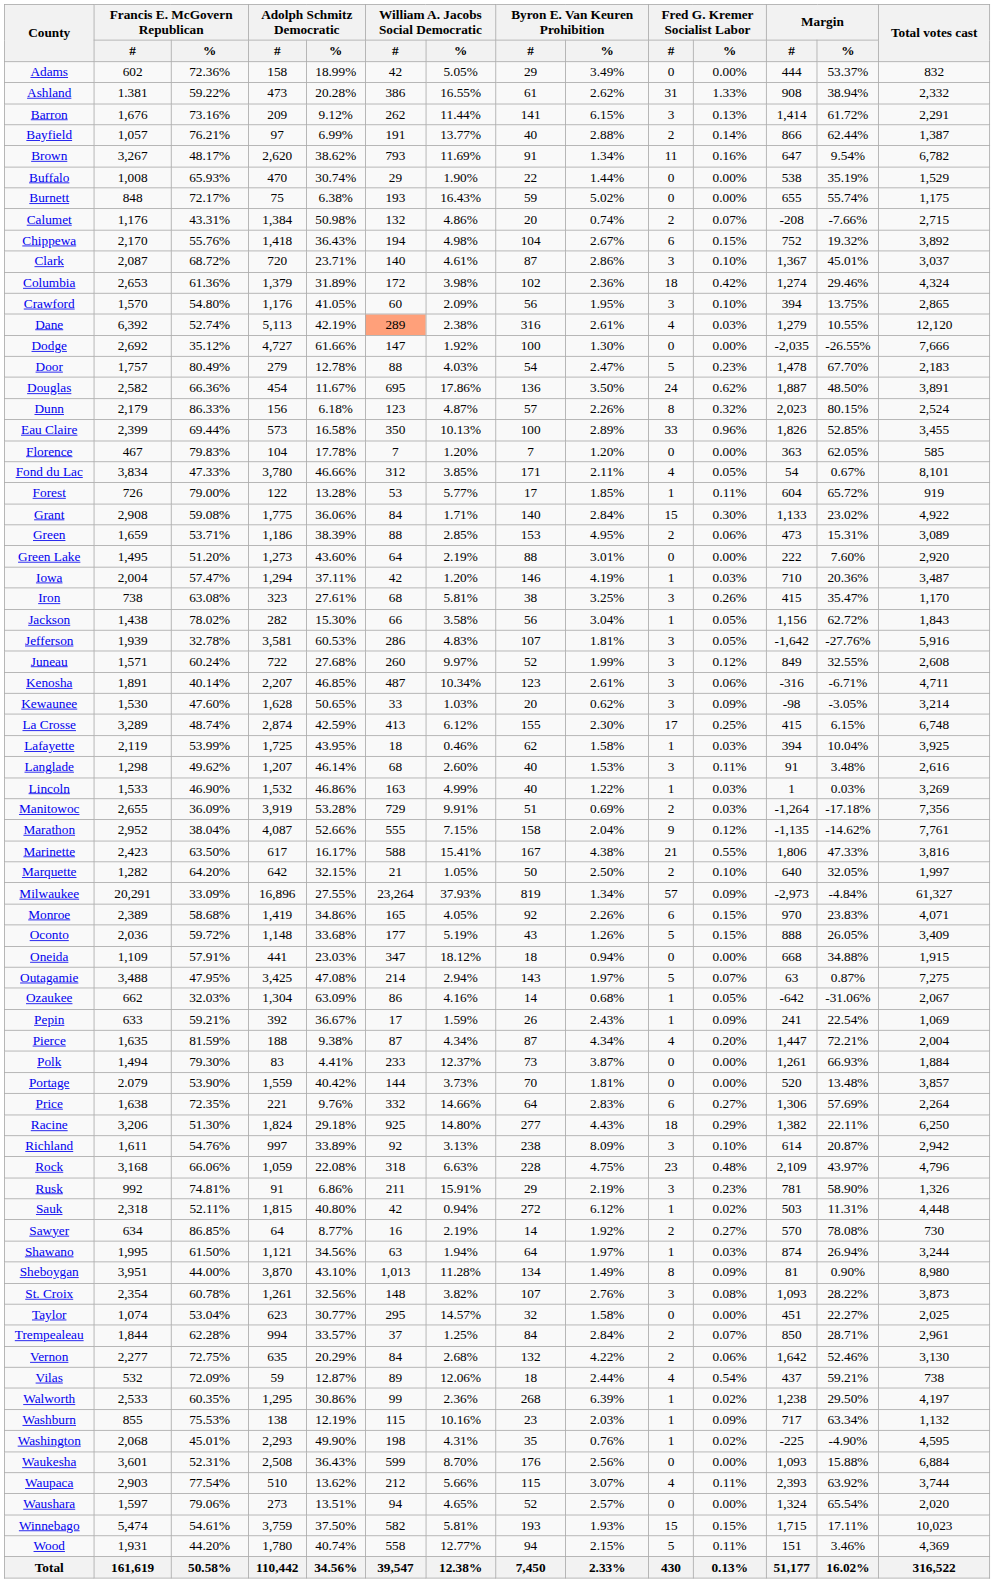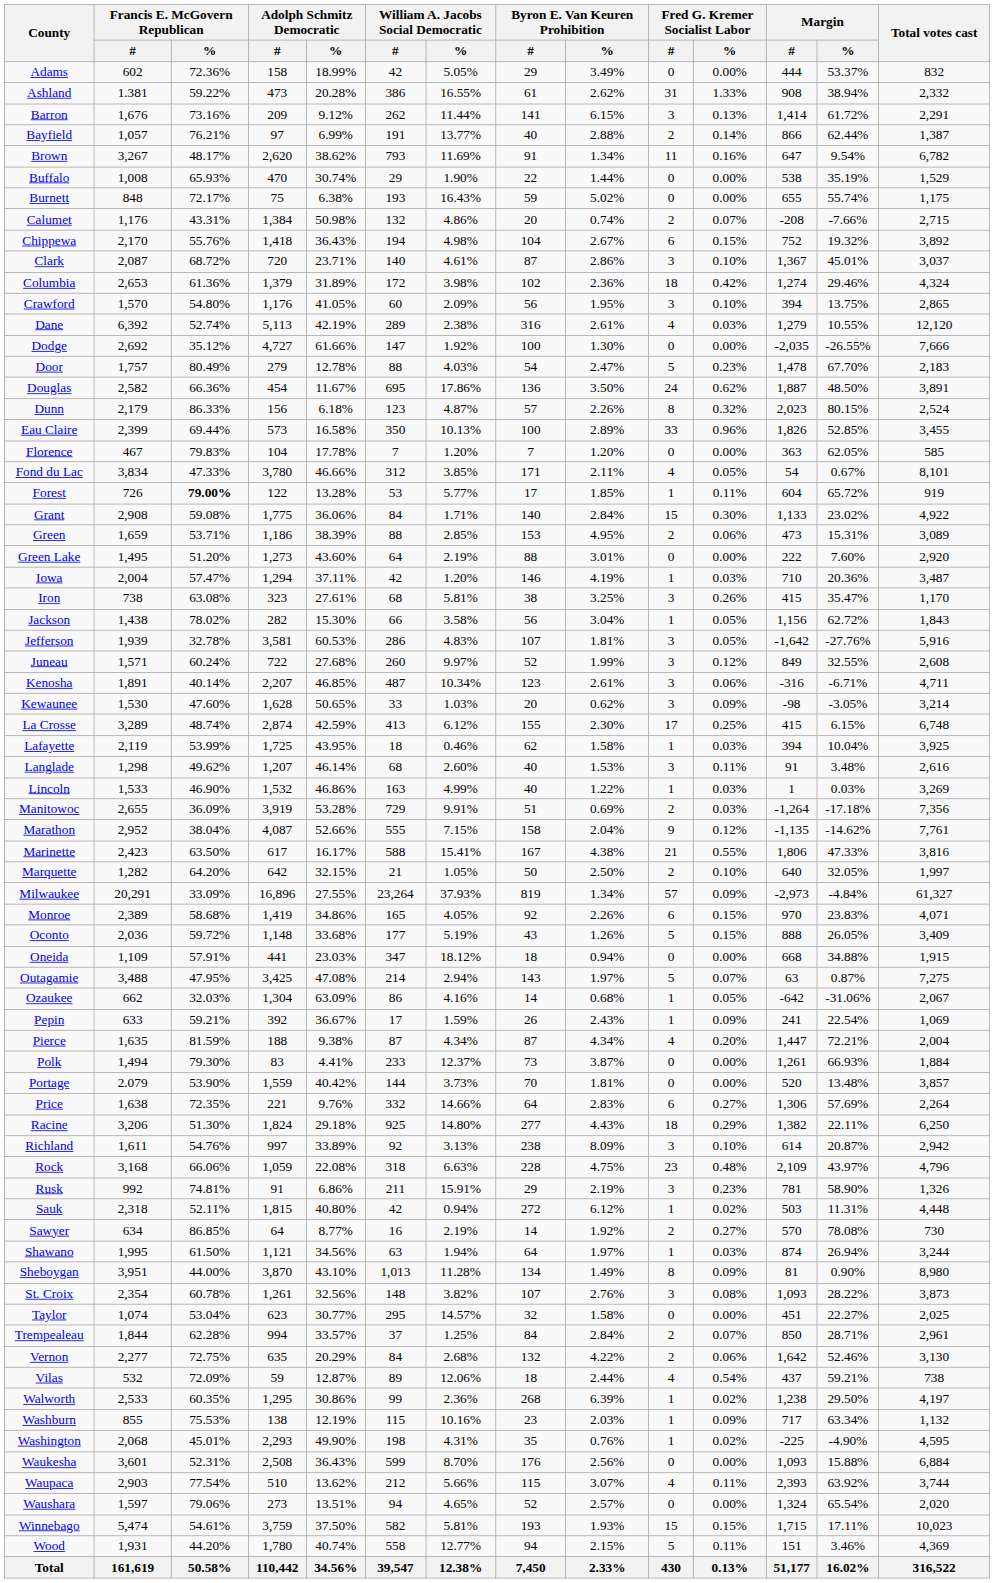(395, 324) lightsalmon background -> (395, 324) no background
(210, 493) normal -> (210, 493) bold
